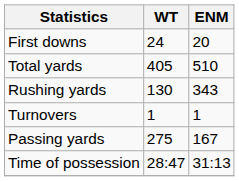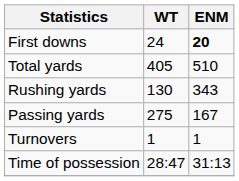(201, 41) normal -> (201, 41) bold
rows swapped: (56, 138) <-> (42, 114)
